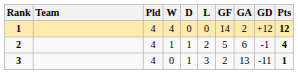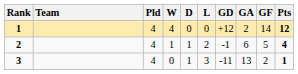columns swapped: (225, 12) <-> (265, 12)
